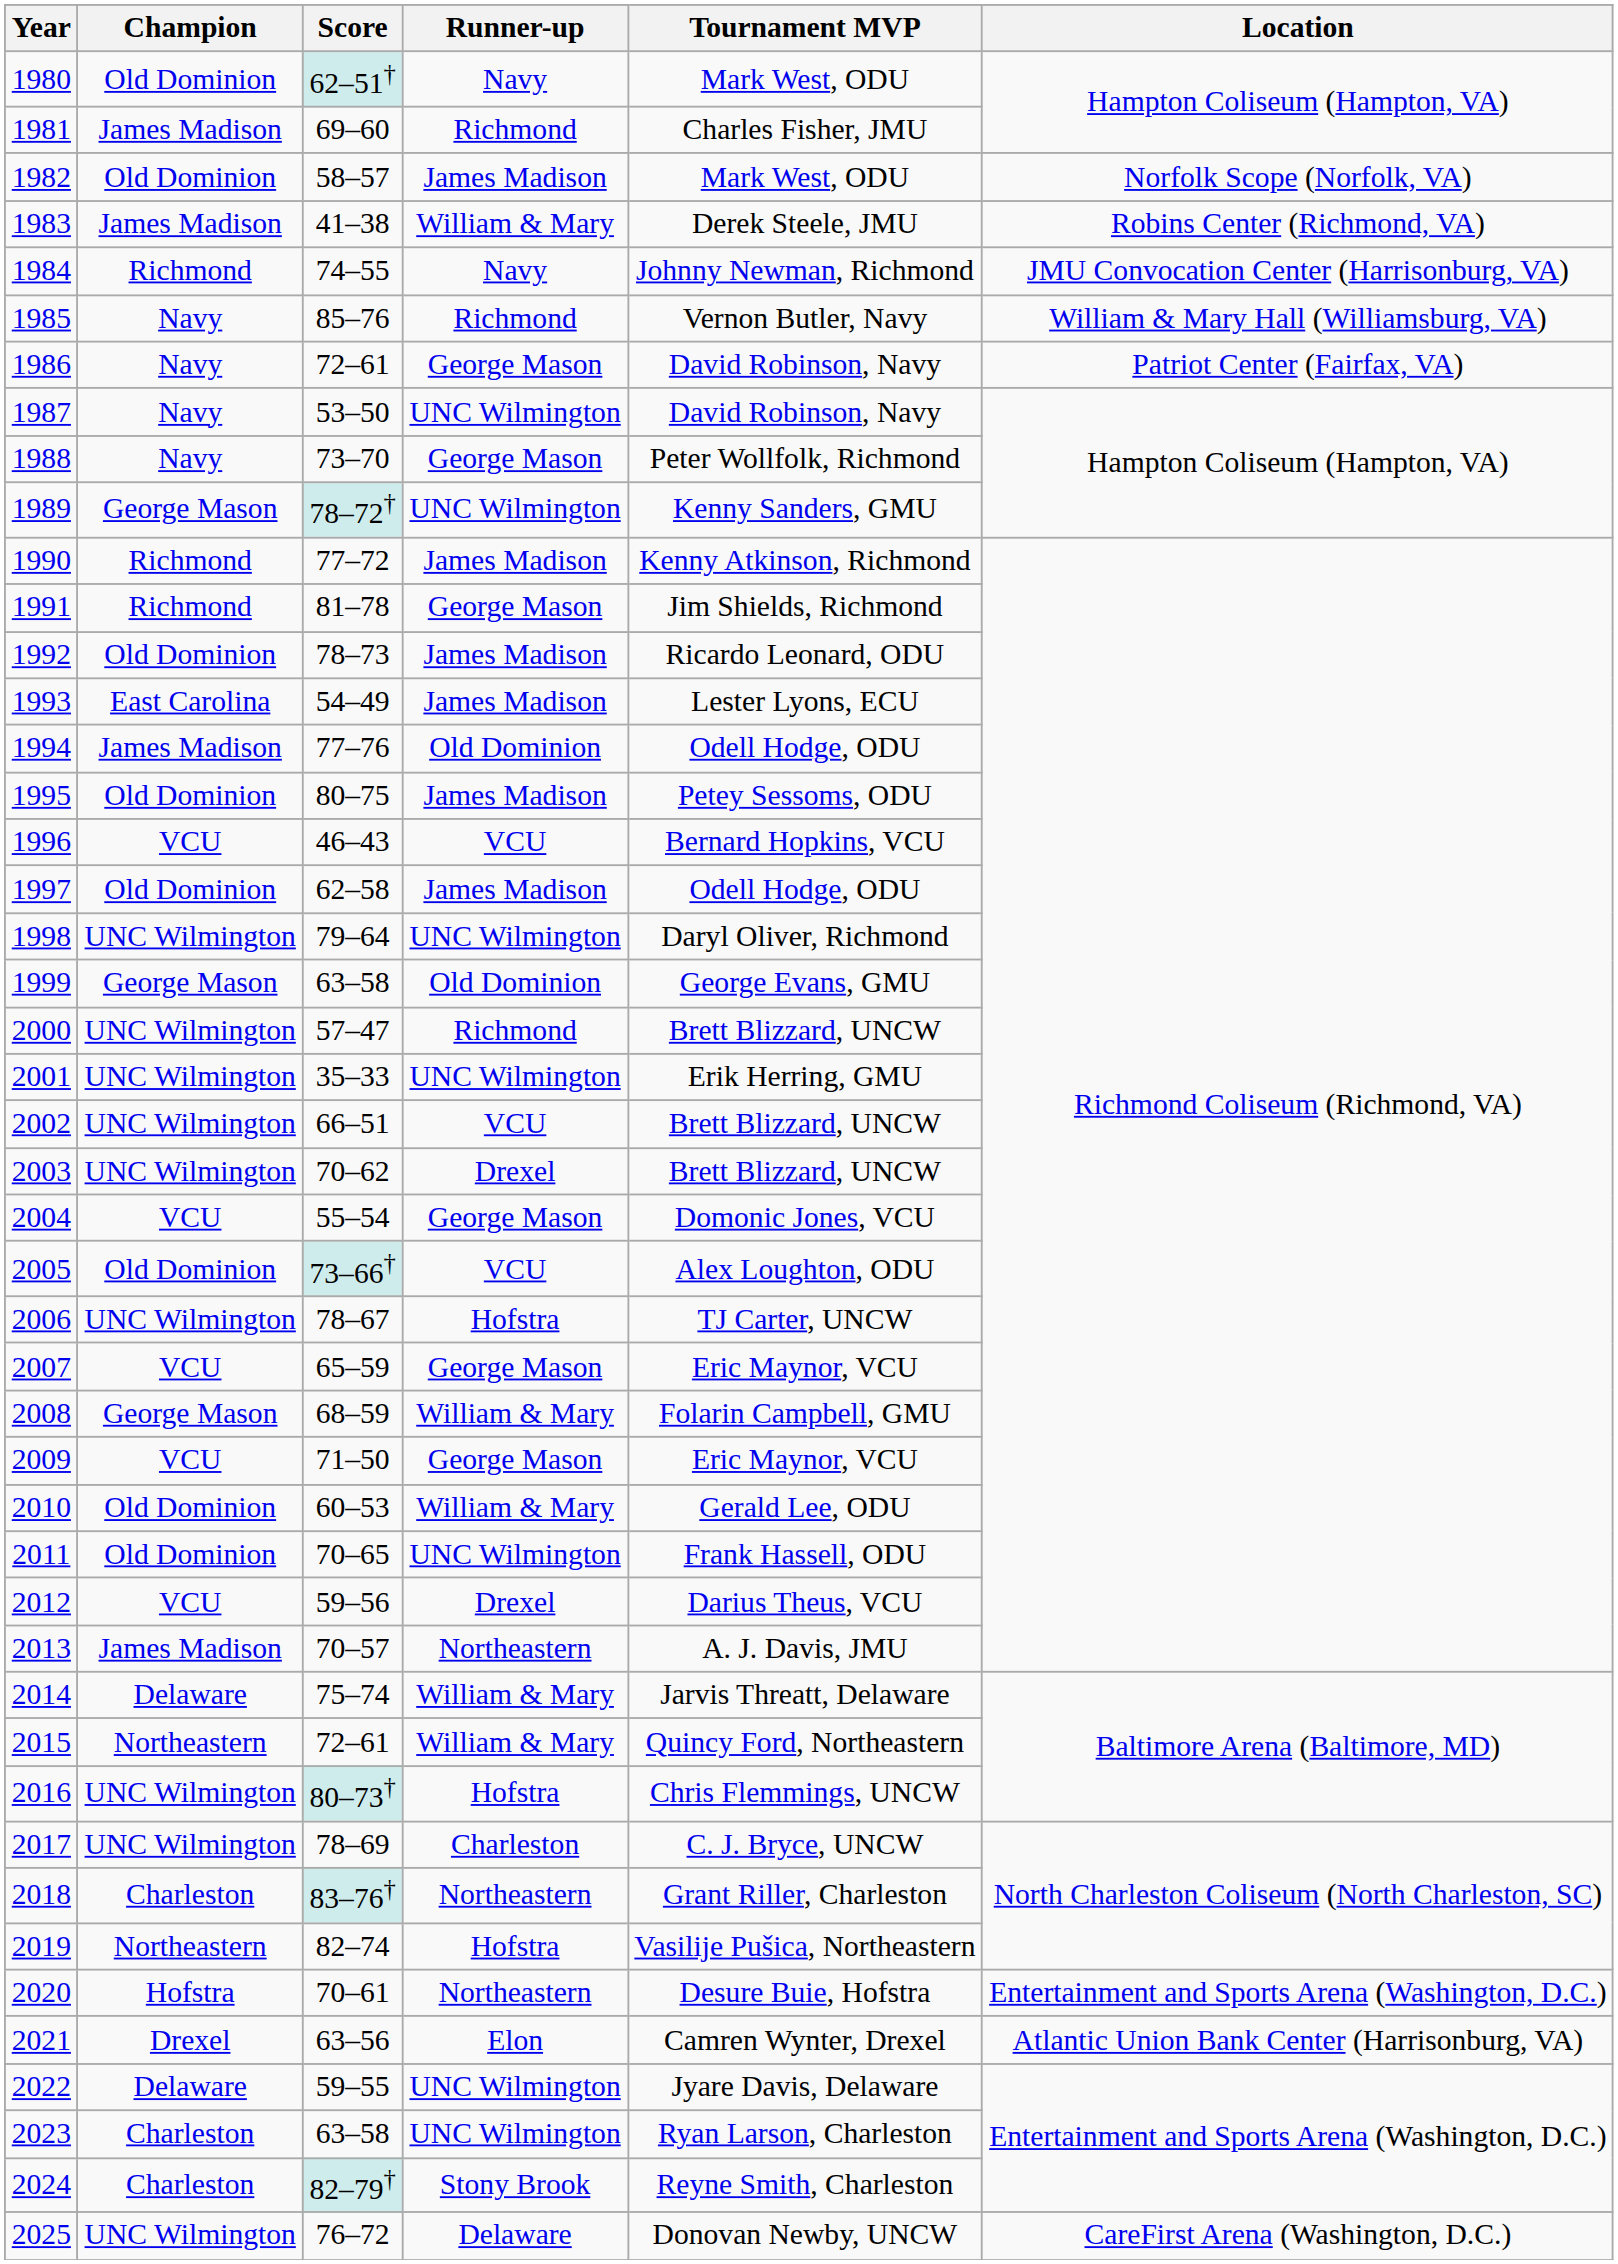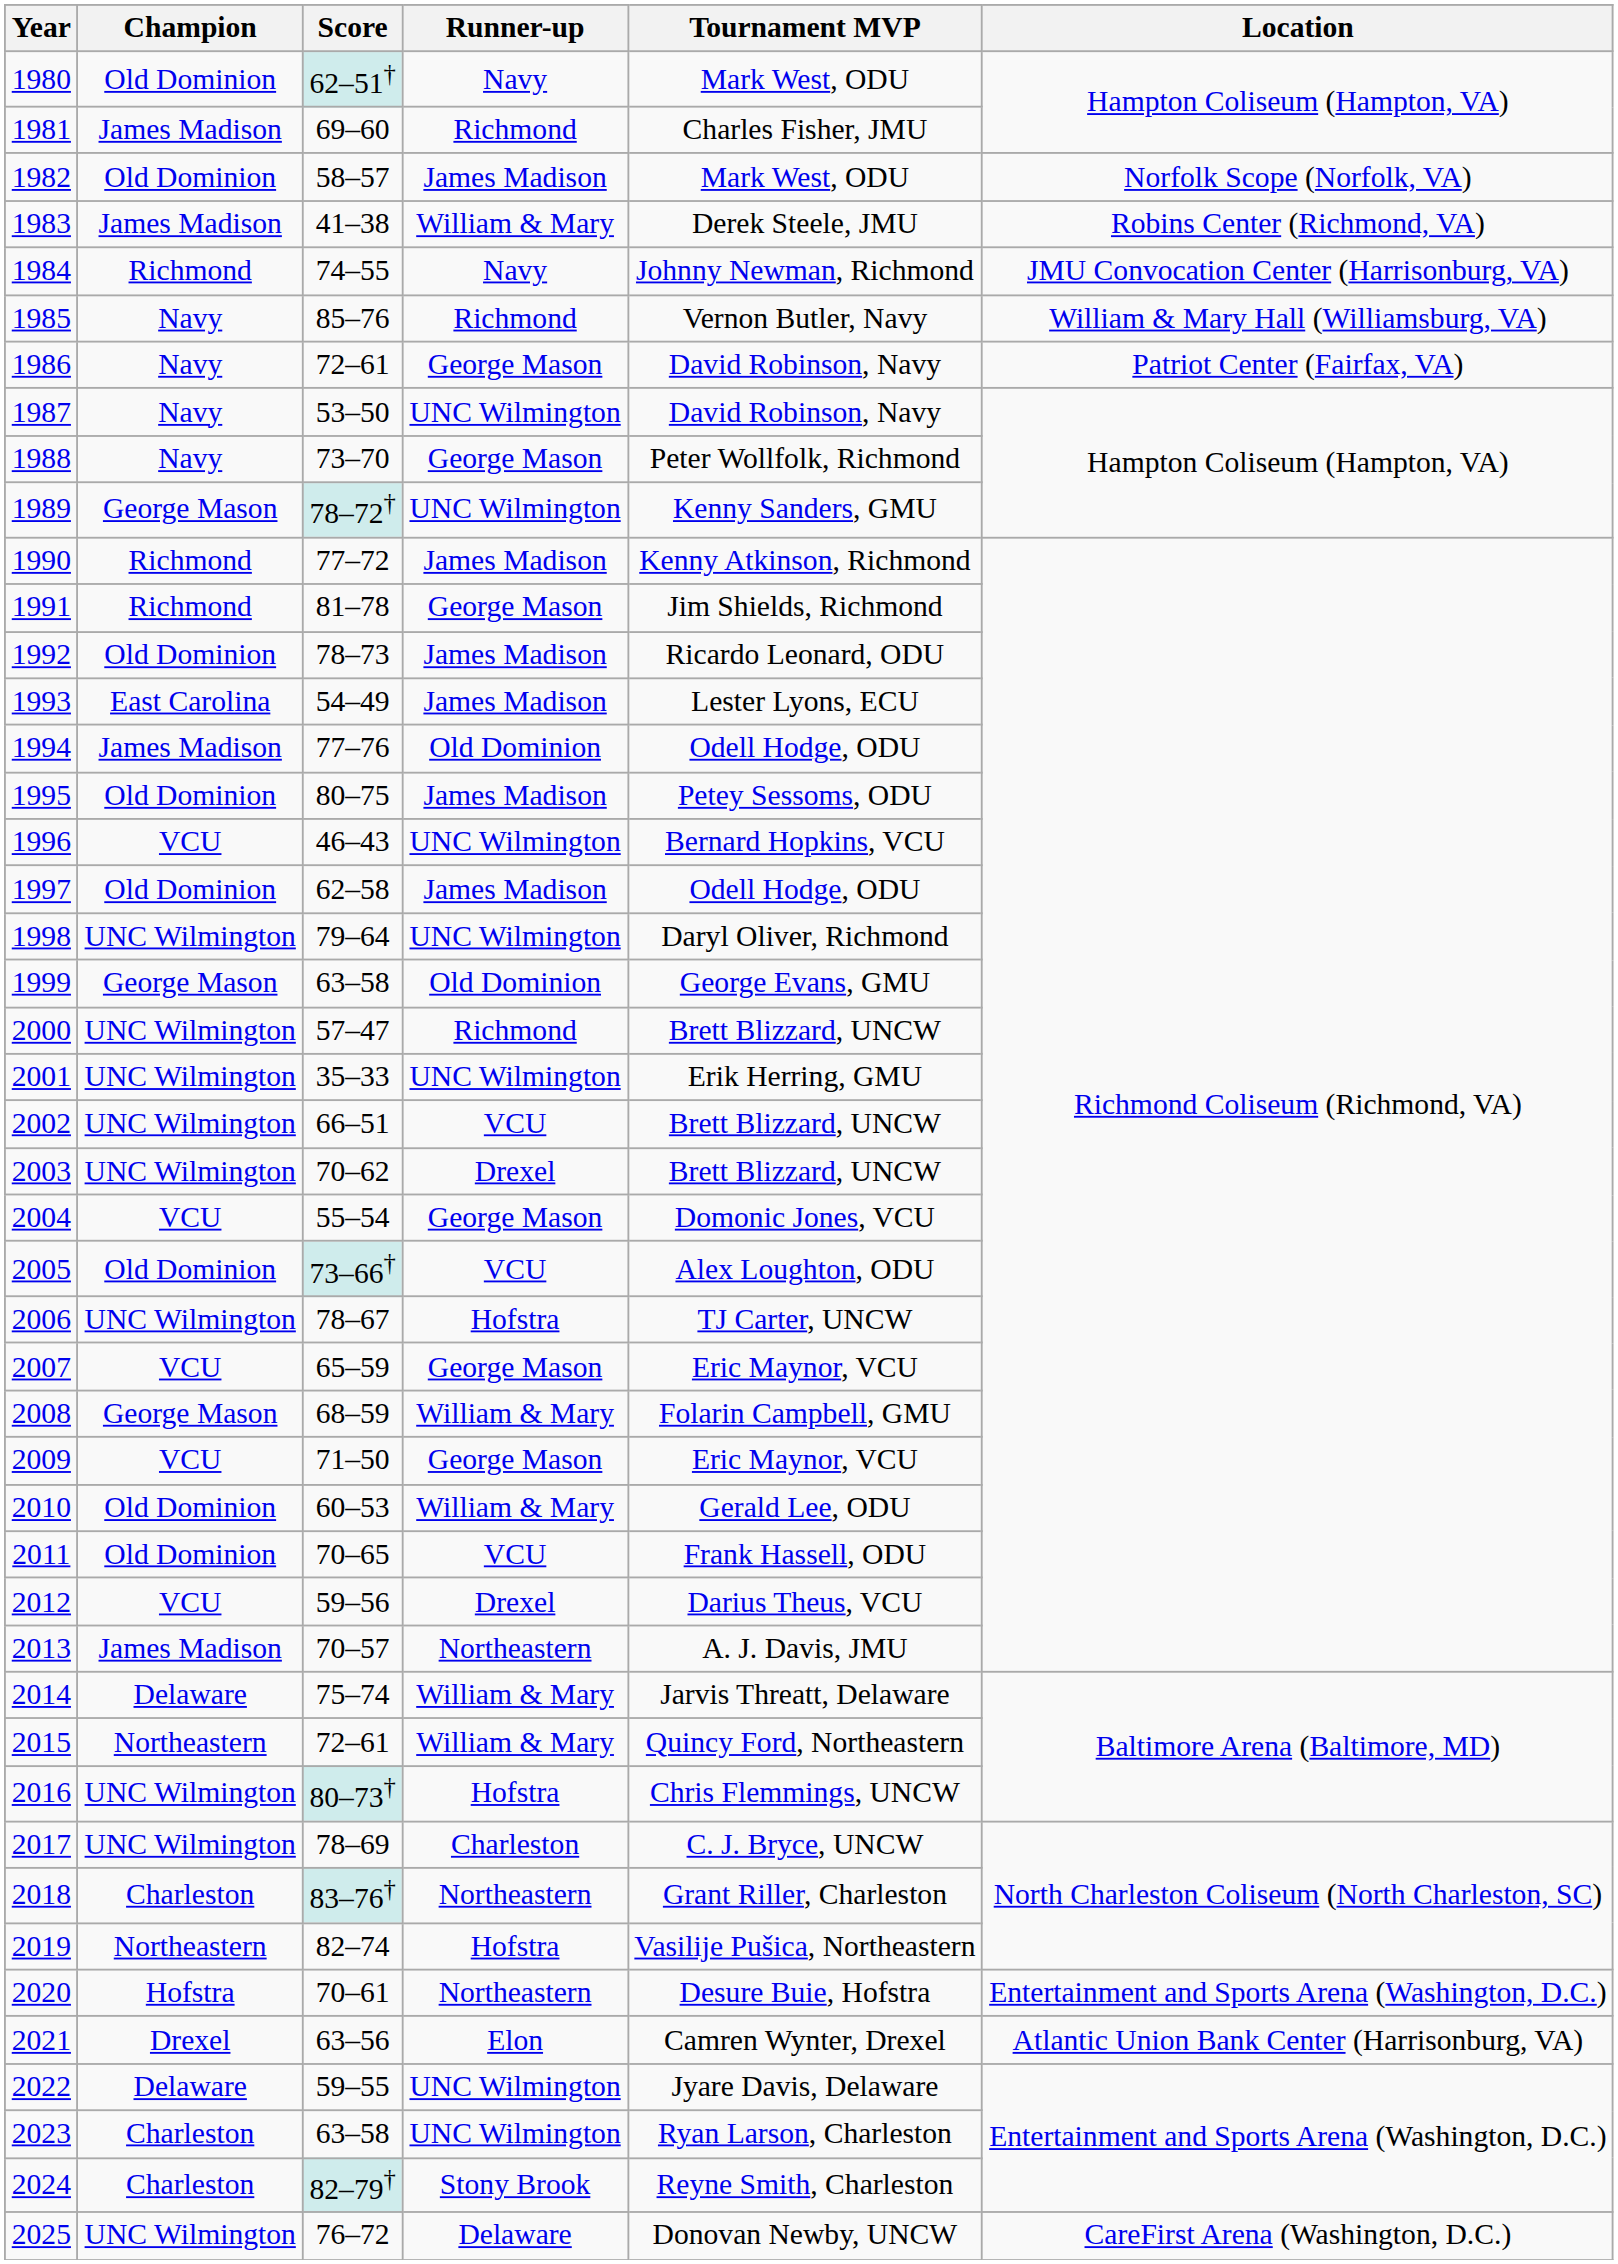(515, 842) VCU -> (515, 842) UNC Wilmington
(515, 1554) UNC Wilmington -> (515, 1554) VCU
